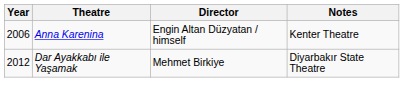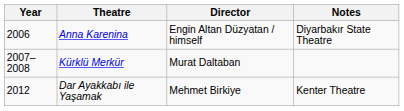(324, 35) Kenter Theatre -> (333, 35) Diyarbakır State Theatre
+ row: (91, 63)
(327, 63) Diyarbakır State Theatre -> (331, 91) Kenter Theatre
